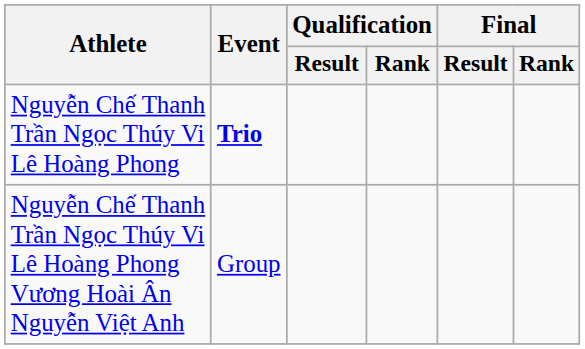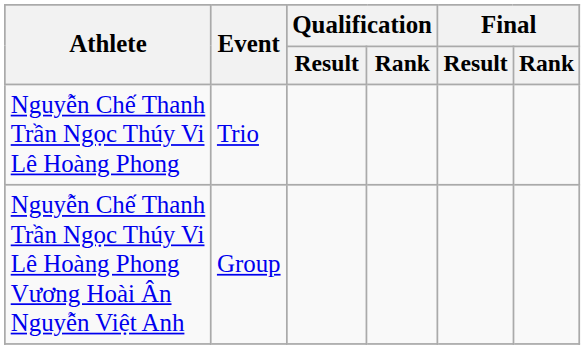(240, 134) bold -> (238, 134) normal
